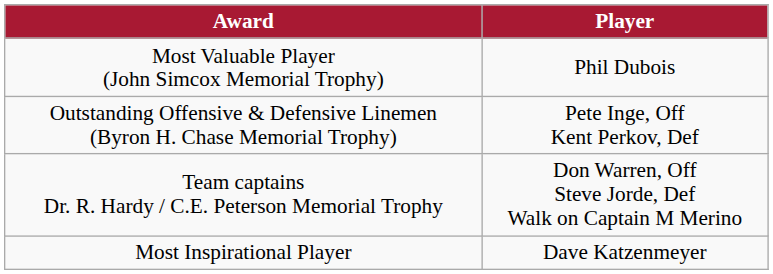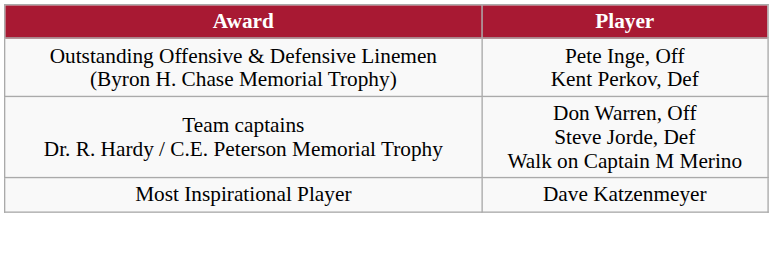- row: (243, 67)
